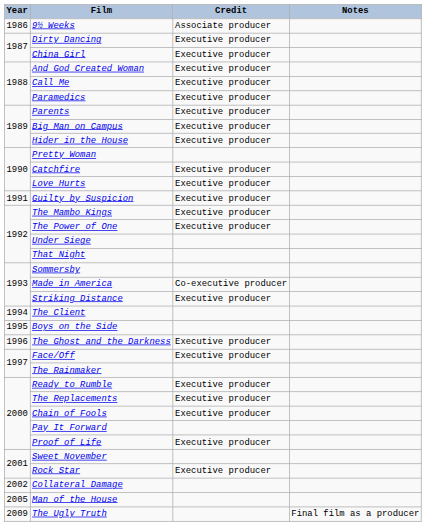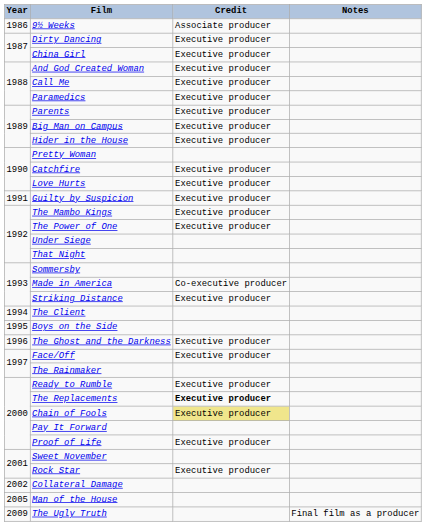(223, 399) normal -> (223, 399) bold
(223, 414) no background -> (223, 414) khaki background
